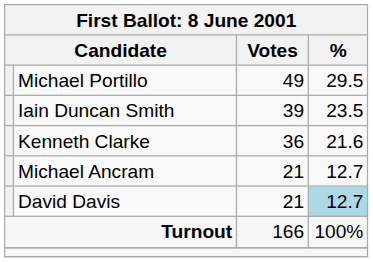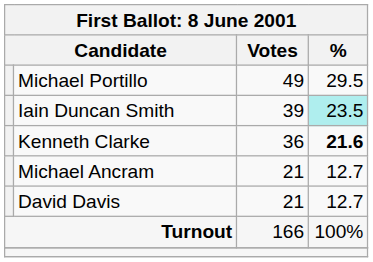(345, 111) no background -> (345, 111) paleturquoise background
(345, 141) normal -> (345, 141) bold
(345, 202) lightblue background -> (345, 202) no background
